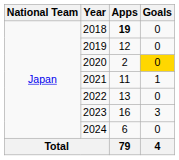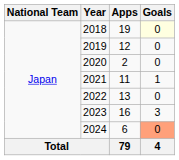(125, 29) bold -> (125, 29) normal
(157, 29) no background -> (157, 29) lightyellow background
(157, 63) gold background -> (157, 63) no background
(157, 130) no background -> (157, 130) lightsalmon background
